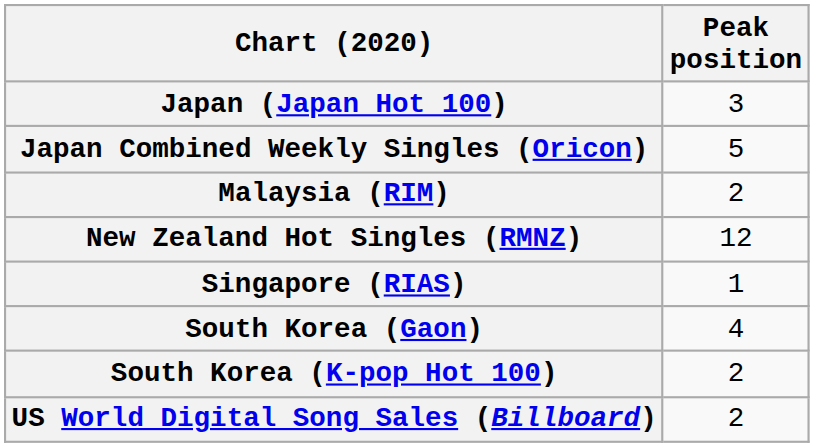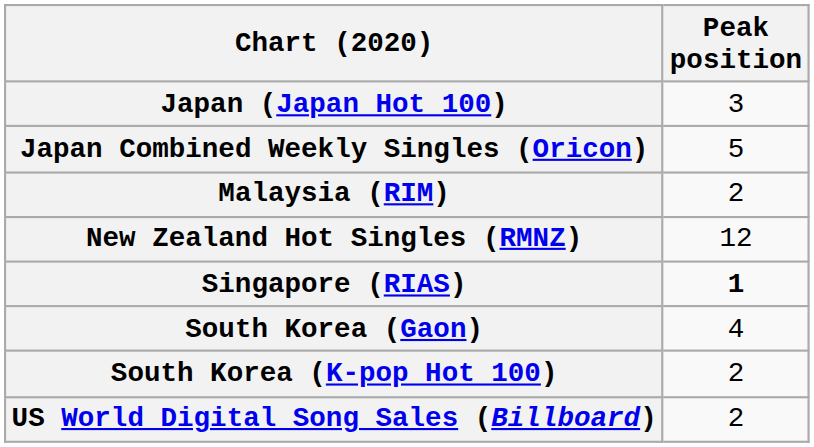(736, 284) normal -> (736, 284) bold
